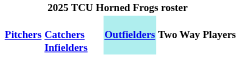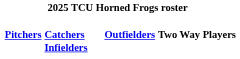(130, 35) paleturquoise background -> (130, 35) no background
